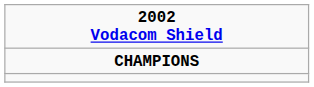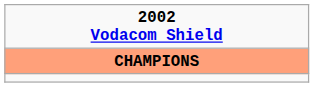(157, 61) no background -> (157, 61) lightsalmon background
